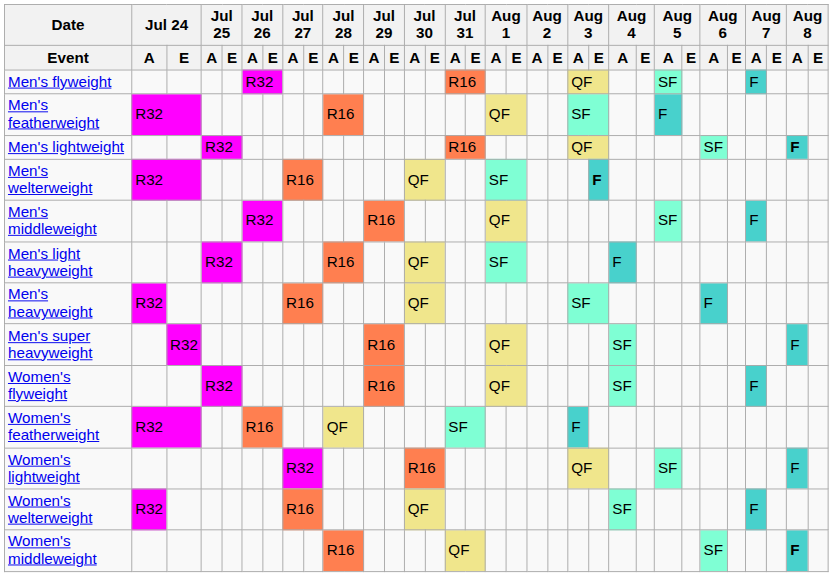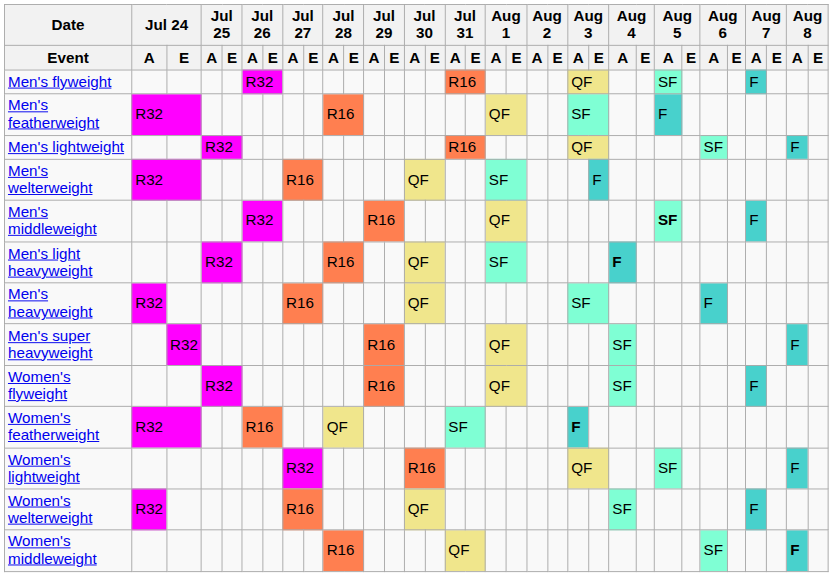(795, 147) bold -> (795, 147) normal
(597, 179) bold -> (597, 179) normal
(668, 221) normal -> (668, 221) bold
(617, 262) normal -> (617, 262) bold
(576, 427) normal -> (576, 427) bold
